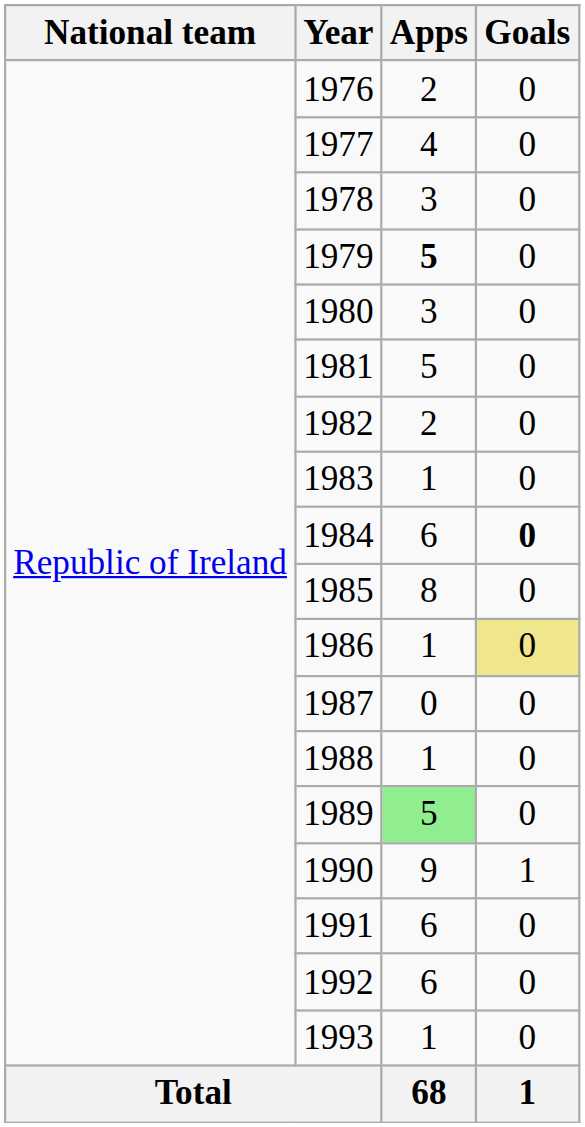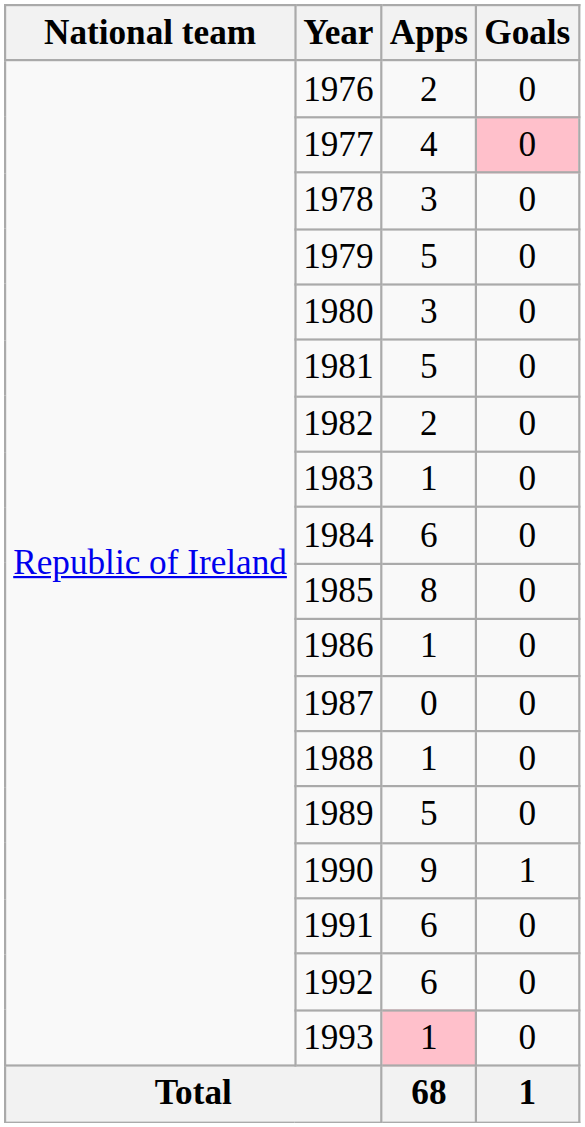(527, 144) no background -> (527, 144) pink background
(429, 255) bold -> (429, 255) normal
(527, 534) bold -> (527, 534) normal
(527, 646) khaki background -> (527, 646) no background
(429, 813) lightgreen background -> (429, 813) no background
(429, 1037) no background -> (429, 1037) pink background
